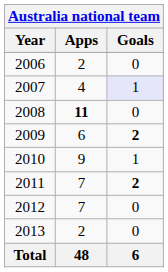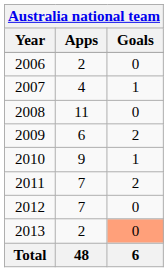(135, 87) lavender background -> (135, 87) no background
(81, 111) bold -> (81, 111) normal
(135, 135) bold -> (135, 135) normal
(135, 183) bold -> (135, 183) normal
(135, 231) no background -> (135, 231) lightsalmon background
